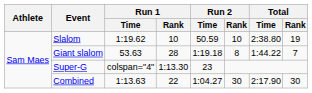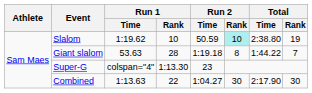(237, 39) no background -> (237, 39) paleturquoise background
